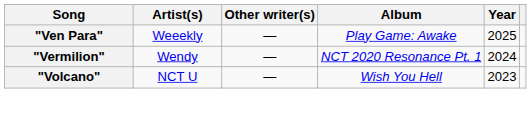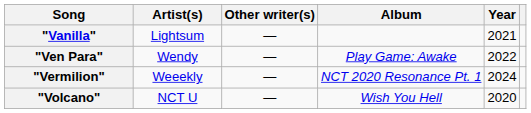+ row: (69, 35)
(177, 35) Weeekly -> (177, 56) Wendy
(502, 35) 2025 -> (502, 56) 2022
(177, 56) Wendy -> (177, 77) Weeekly
(502, 77) 2023 -> (502, 98) 2020
